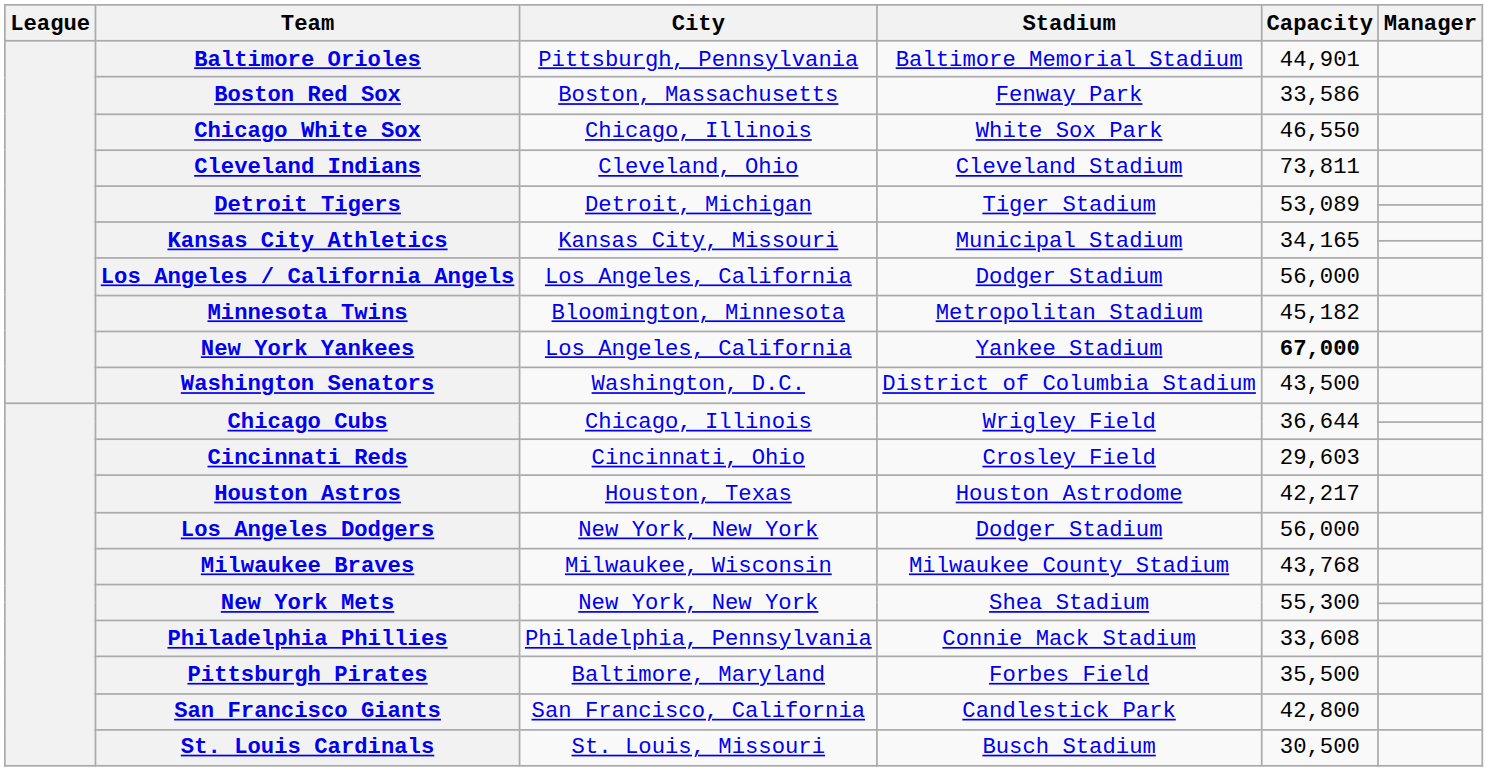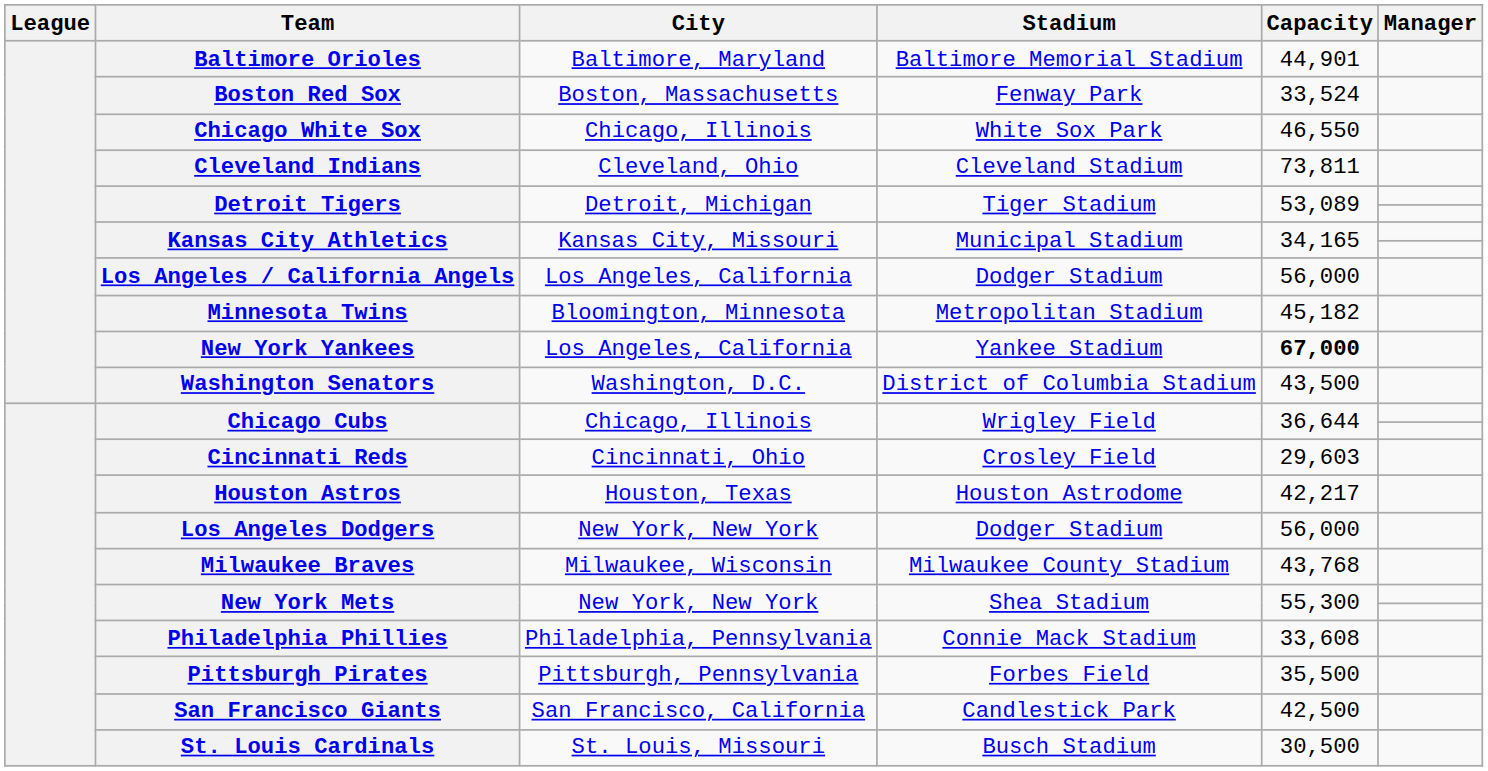(698, 59) Pittsburgh, Pennsylvania -> (698, 59) Baltimore, Maryland
(1320, 95) 33,586 -> (1320, 95) 33,524
(698, 675) Baltimore, Maryland -> (698, 675) Pittsburgh, Pennsylvania
(1320, 711) 42,800 -> (1320, 711) 42,500
